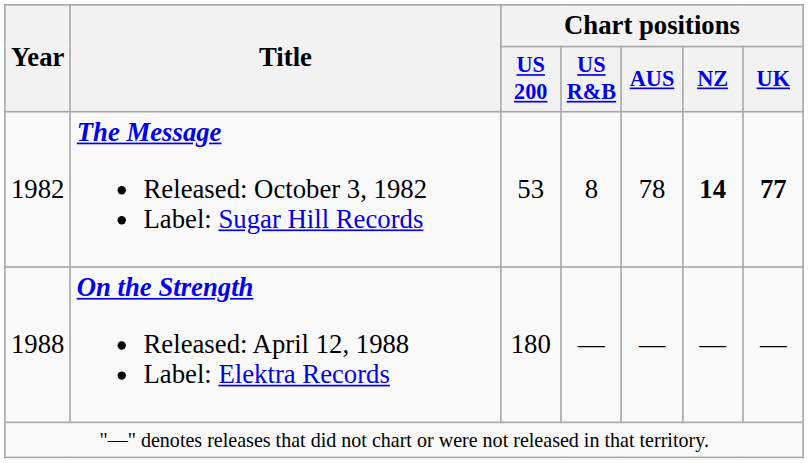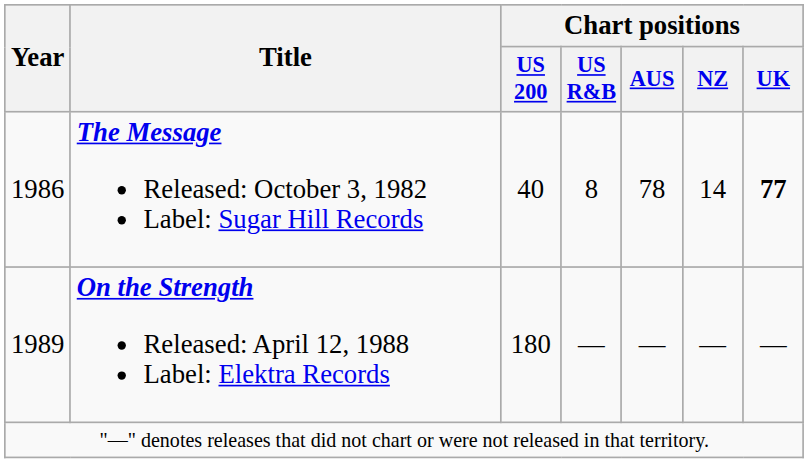(38, 188) 1982 -> (38, 188) 1986
(531, 188) 53 -> (531, 188) 40
(713, 188) bold -> (713, 188) normal
(38, 344) 1988 -> (38, 344) 1989
